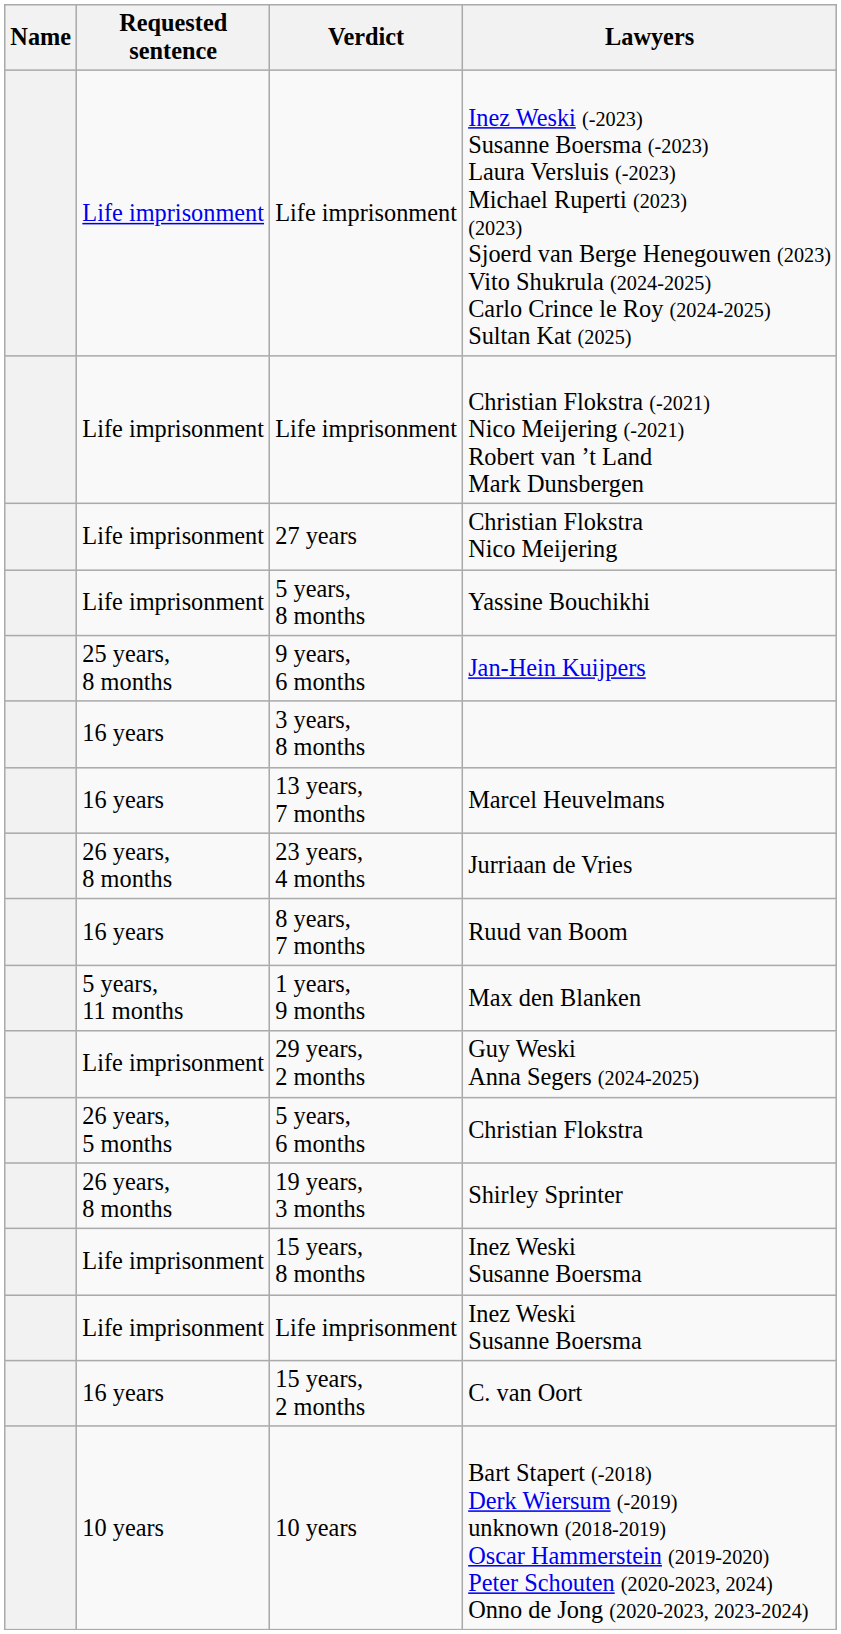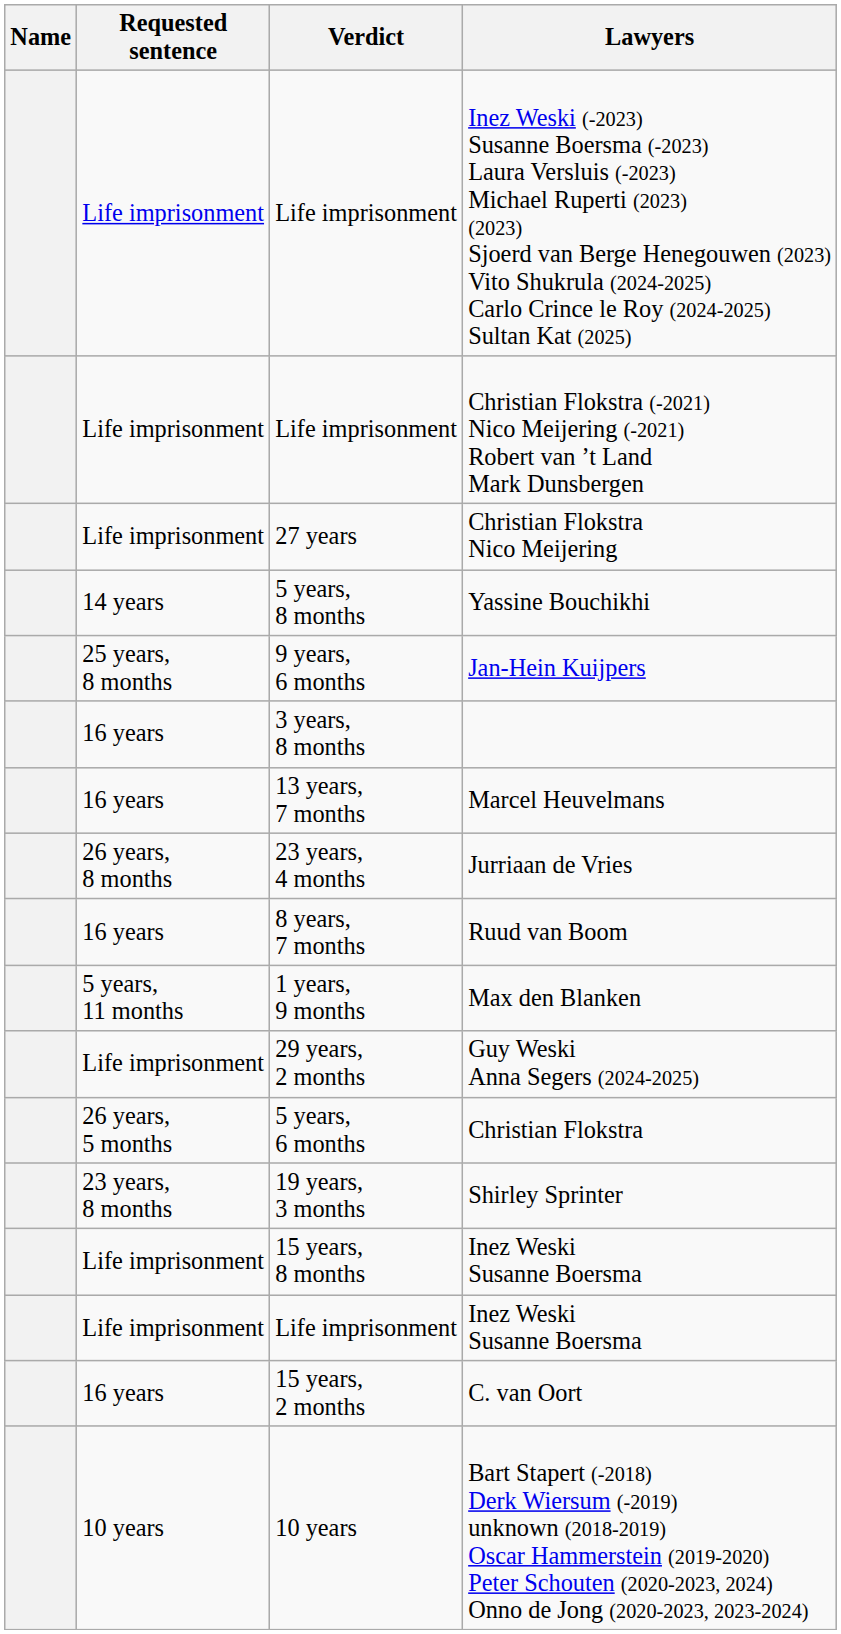(173, 602) Life imprisonment -> (123, 602) 14 years
(127, 1195) 26 years, 8 months -> (127, 1195) 23 years, 8 months
